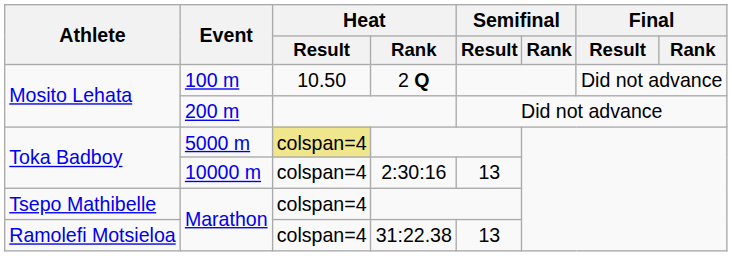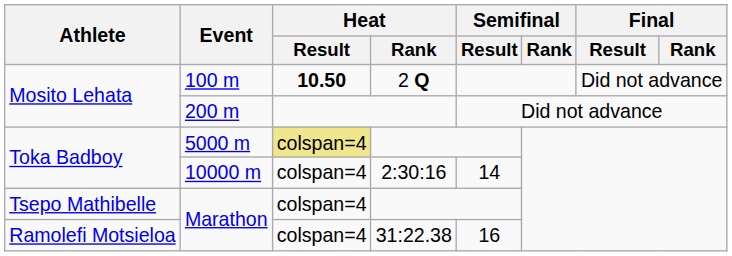(322, 81) normal -> (322, 81) bold
(489, 173) 13 -> (489, 173) 14
(489, 235) 13 -> (489, 235) 16
